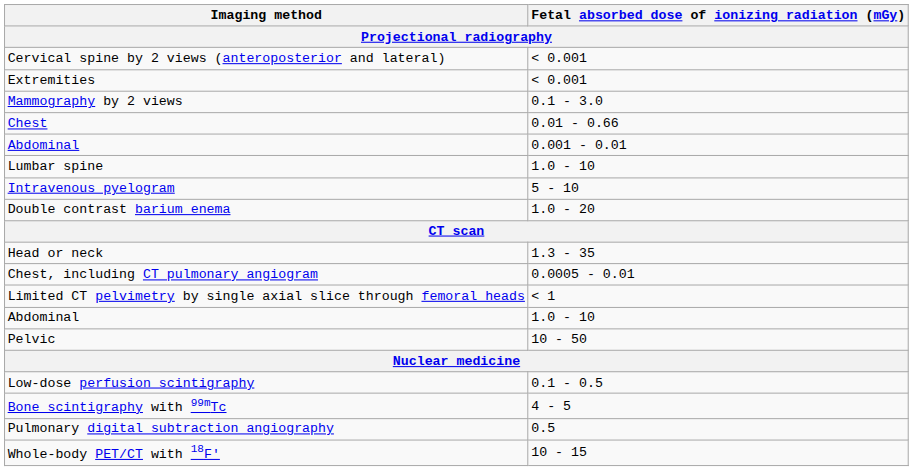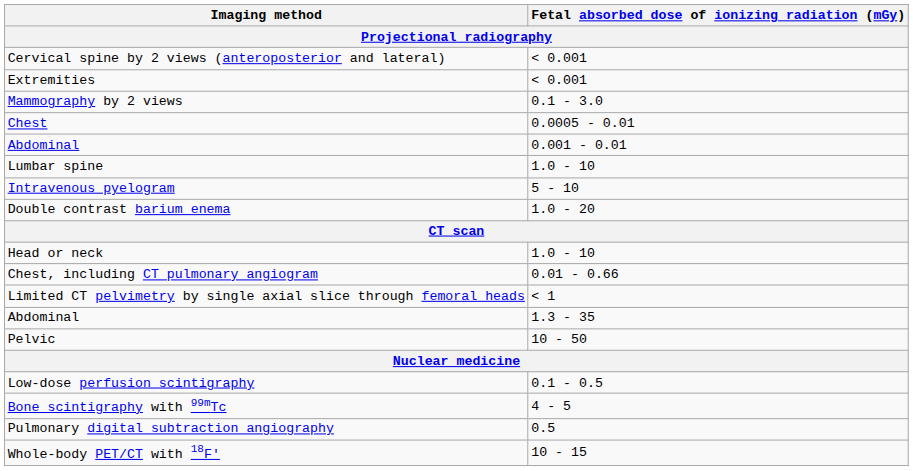(575, 123) 0.01 - 0.66 -> (583, 123) 0.0005 - 0.01
(563, 253) 1.3 - 35 -> (563, 253) 1.0 - 10
(583, 275) 0.0005 - 0.01 -> (575, 275) 0.01 - 0.66
(563, 318) 1.0 - 10 -> (563, 318) 1.3 - 35
